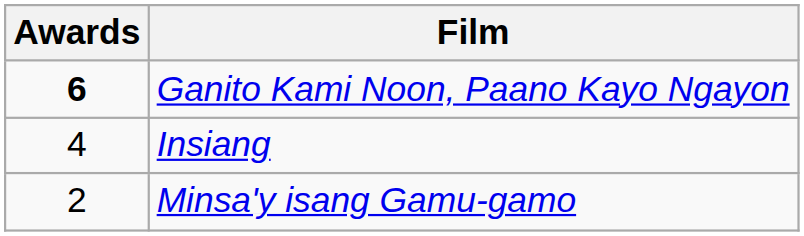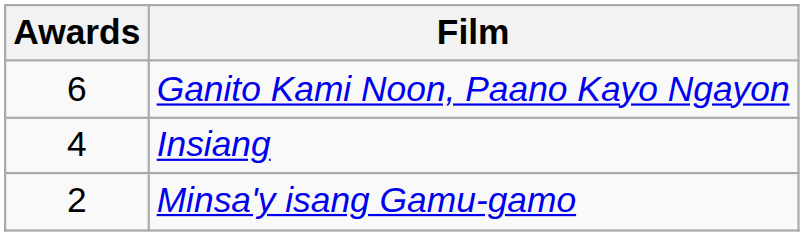(77, 88) bold -> (77, 88) normal
